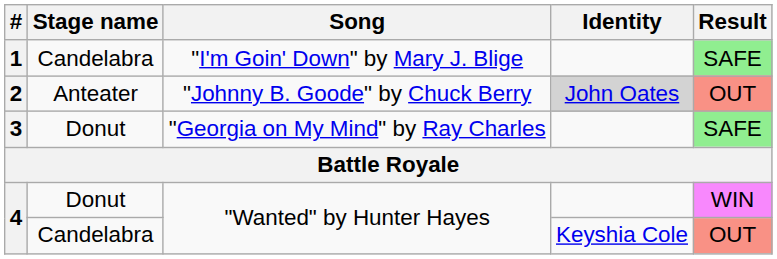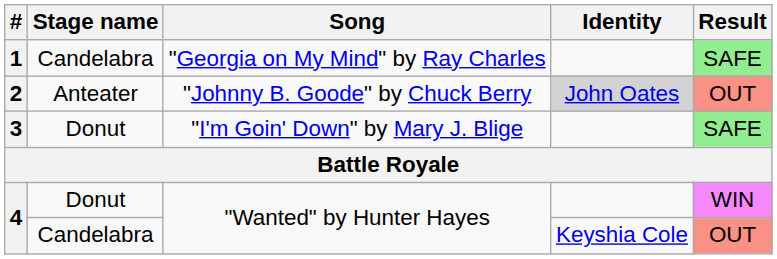(357, 57) "I'm Goin' Down" by Mary J. Blige -> (357, 57) "Georgia on My Mind" by Ray Charles
(357, 128) "Georgia on My Mind" by Ray Charles -> (357, 128) "I'm Goin' Down" by Mary J. Blige
